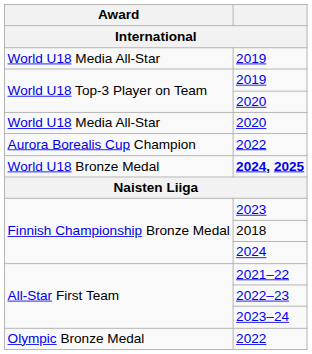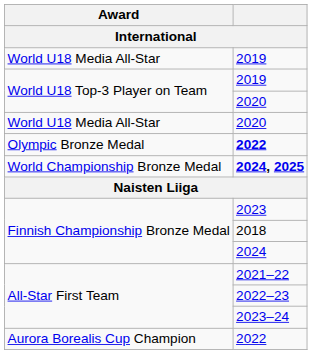(102, 144) Aurora Borealis Cup Champion -> (76, 144) Olympic Bronze Medal
(251, 144) normal -> (251, 144) bold
(83, 166) World U18 Bronze Medal -> (114, 166) World Championship Bronze Medal
(76, 338) Olympic Bronze Medal -> (102, 338) Aurora Borealis Cup Champion
